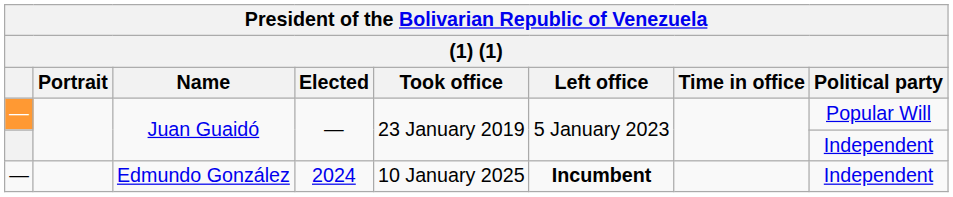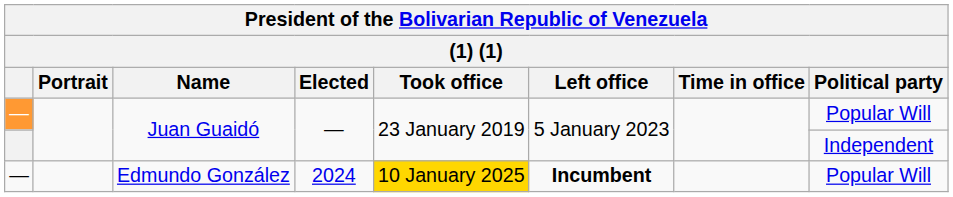(451, 176) no background -> (451, 176) gold background
(879, 176) Independent -> (879, 176) Popular Will
